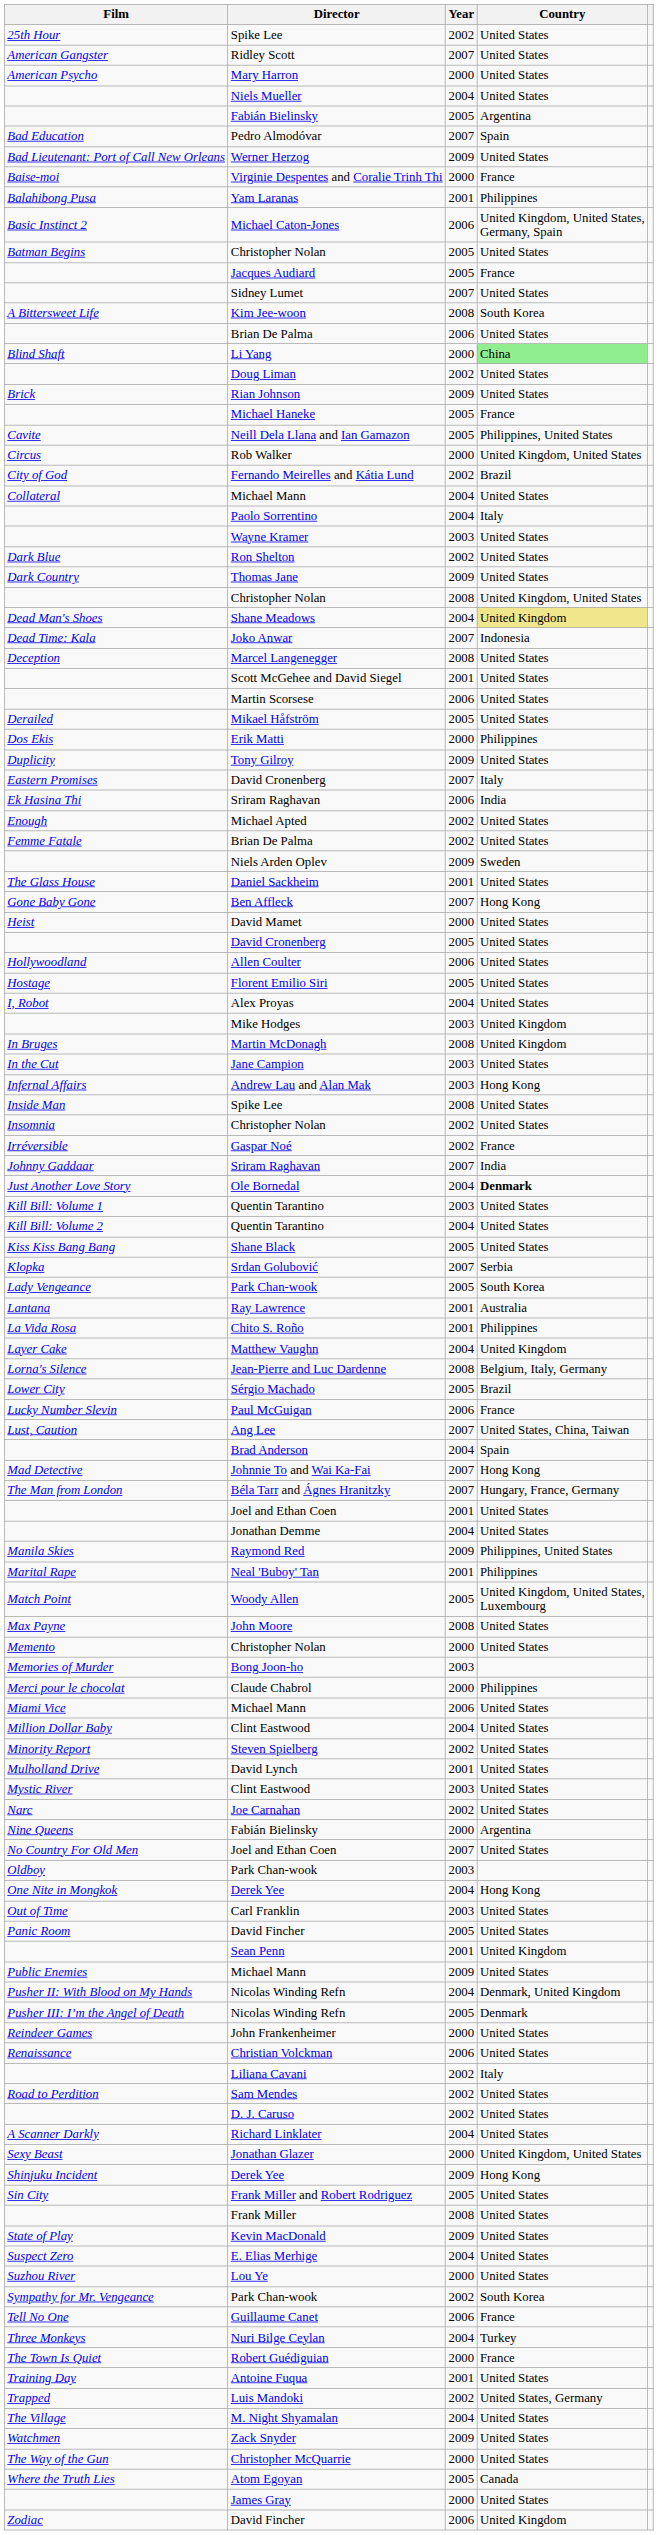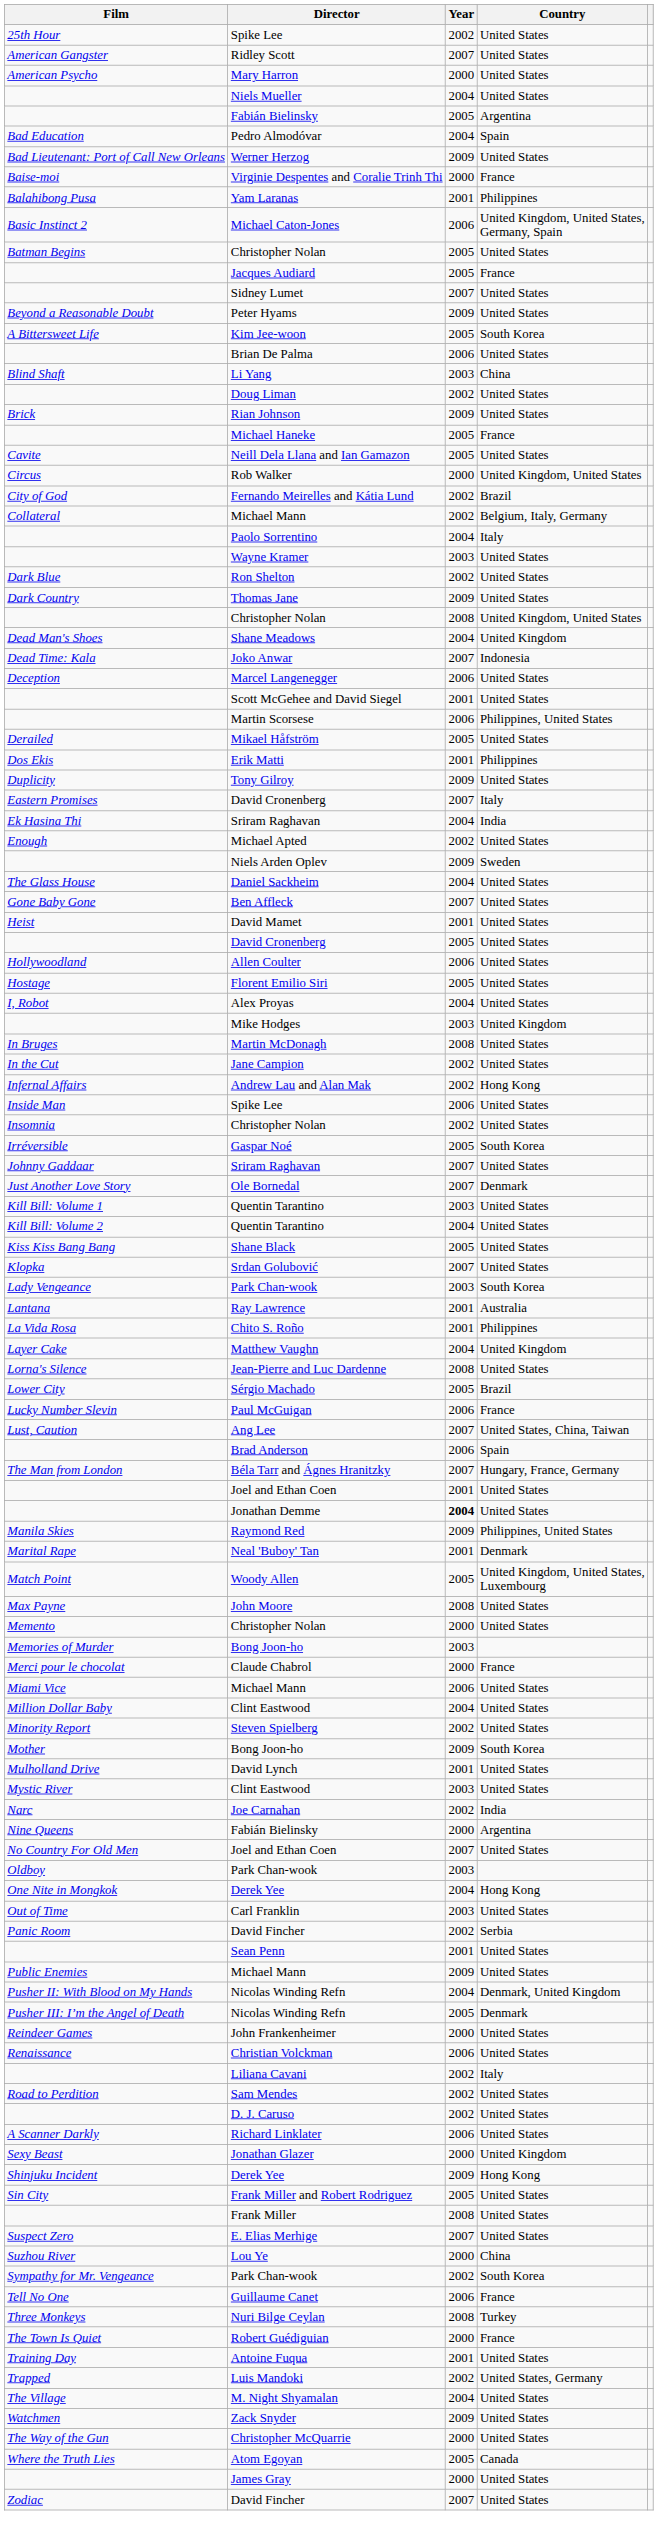(461, 136) 2007 -> (461, 136) 2004
+ row: (80, 313)
(461, 313) 2008 -> (461, 333) 2005
(461, 353) 2000 -> (461, 374) 2003
(495, 353) lightgreen background -> (495, 374) no background
(546, 435) Philippines, United States -> (514, 455) United States
(461, 495) 2004 -> (461, 516) 2002
(514, 495) United States -> (544, 516) Belgium, Italy, Germany
(523, 617) khaki background -> (523, 638) no background
(461, 658) 2008 -> (461, 678) 2006
(514, 698) United States -> (546, 719) Philippines, United States
(461, 739) 2000 -> (461, 759) 2001
(461, 800) 2006 -> (461, 820) 2004
- row: (44, 841)
(461, 881) 2001 -> (461, 881) 2004
(510, 901) Hong Kong -> (514, 901) United States
(461, 922) 2000 -> (461, 922) 2001
(523, 1044) United Kingdom -> (514, 1044) United States
(461, 1064) 2003 -> (461, 1064) 2002
(461, 1084) 2003 -> (461, 1084) 2002
(461, 1104) 2008 -> (461, 1104) 2006
(461, 1145) 2002 -> (461, 1145) 2005
(497, 1145) France -> (512, 1145) South Korea
(493, 1165) India -> (514, 1165) United States
(461, 1186) 2004 -> (461, 1186) 2007
(506, 1186) bold -> (504, 1186) normal
(496, 1267) Serbia -> (514, 1267) United States
(461, 1287) 2005 -> (461, 1287) 2003
(544, 1368) Belgium, Italy, Germany -> (514, 1368) United States
(461, 1450) 2004 -> (461, 1450) 2006
- row: (45, 1470)
(461, 1531) normal -> (461, 1510) bold
(509, 1571) Philippines -> (504, 1551) Denmark
(509, 1687) Philippines -> (497, 1667) France
+ row: (26, 1748)
(514, 1809) United States -> (493, 1809) India
(461, 1931) 2005 -> (461, 1931) 2002
(514, 1931) United States -> (496, 1931) Serbia
(523, 1951) United Kingdom -> (514, 1951) United States
(461, 2134) 2004 -> (461, 2134) 2006
(561, 2154) United Kingdom, United States -> (523, 2154) United Kingdom
- row: (40, 2235)
(461, 2256) 2004 -> (461, 2235) 2007
(514, 2276) United States -> (495, 2256) China
(461, 2337) 2004 -> (461, 2317) 2008
(461, 2520) 2006 -> (461, 2499) 2007
(523, 2520) United Kingdom -> (514, 2499) United States
